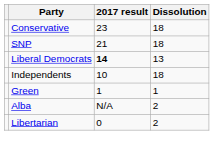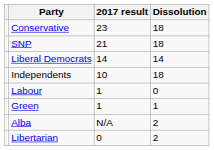(102, 59) bold -> (102, 59) normal
(158, 59) 13 -> (158, 59) 14
+ row: (27, 91)
